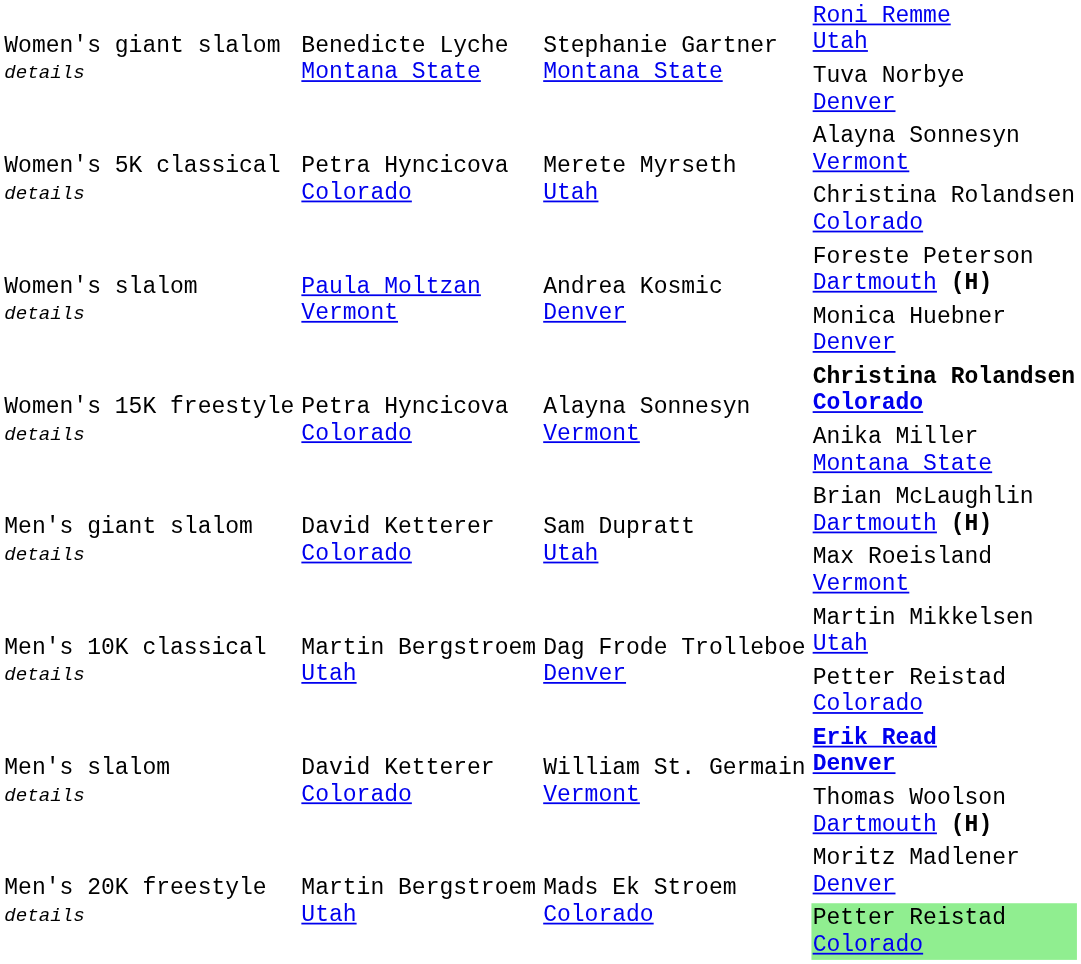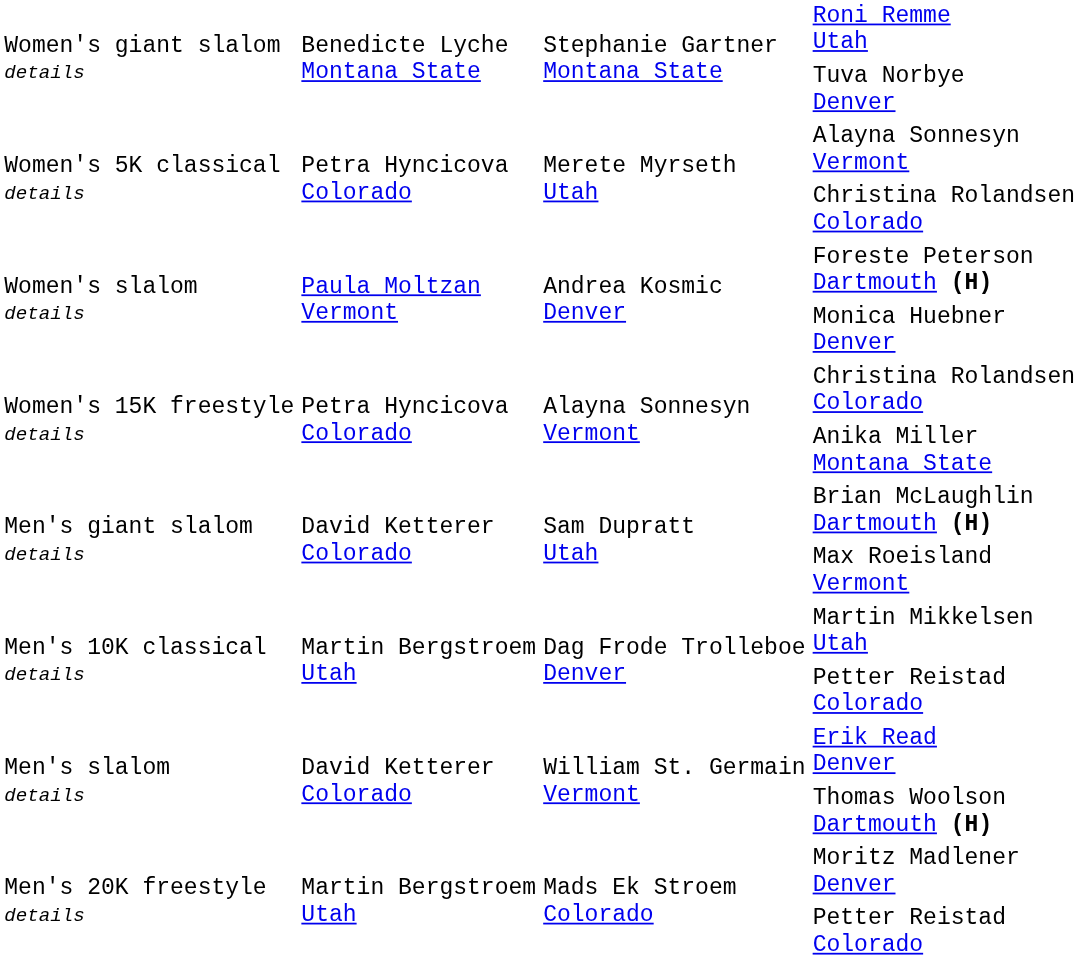(944, 390) bold -> (944, 390) normal
(875, 751) bold -> (875, 751) normal
(909, 932) lightgreen background -> (909, 932) no background
